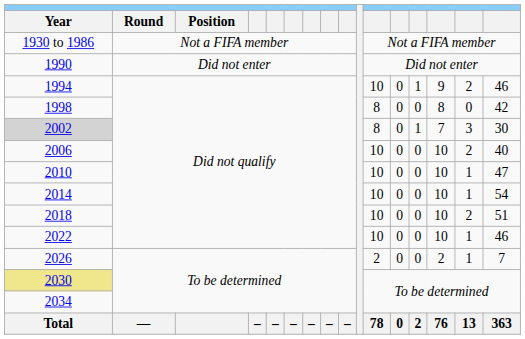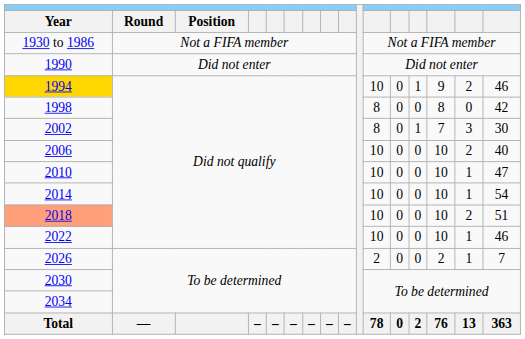(58, 86) no background -> (58, 86) gold background
(58, 129) lightgrey background -> (58, 129) no background
(58, 215) no background -> (58, 215) lightsalmon background
(58, 280) khaki background -> (58, 280) no background
